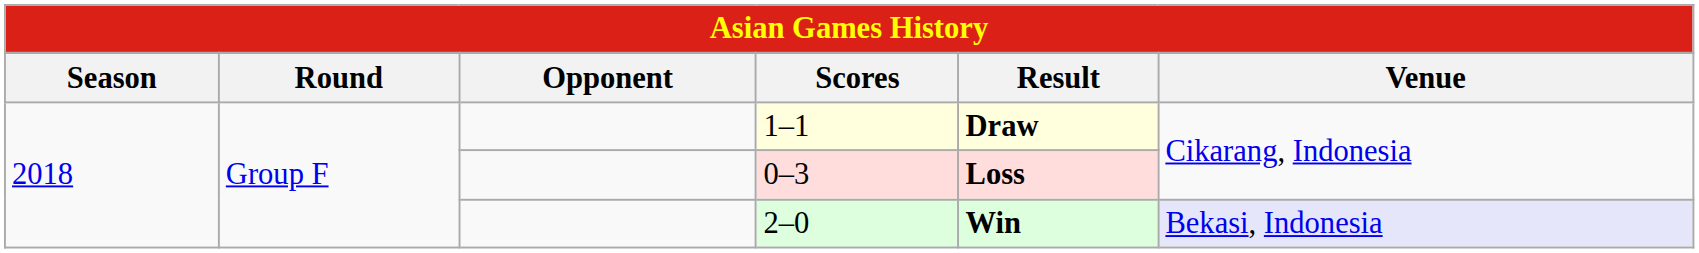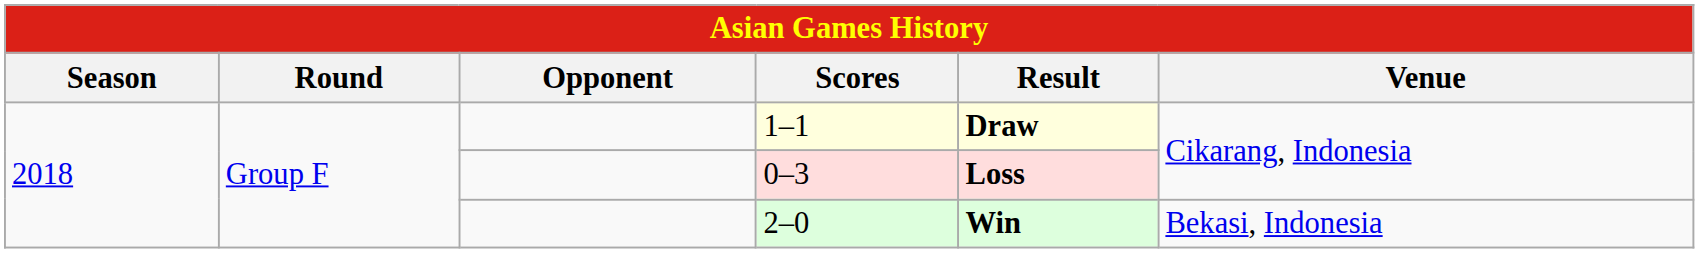(1274, 222) lavender background -> (1274, 222) no background
